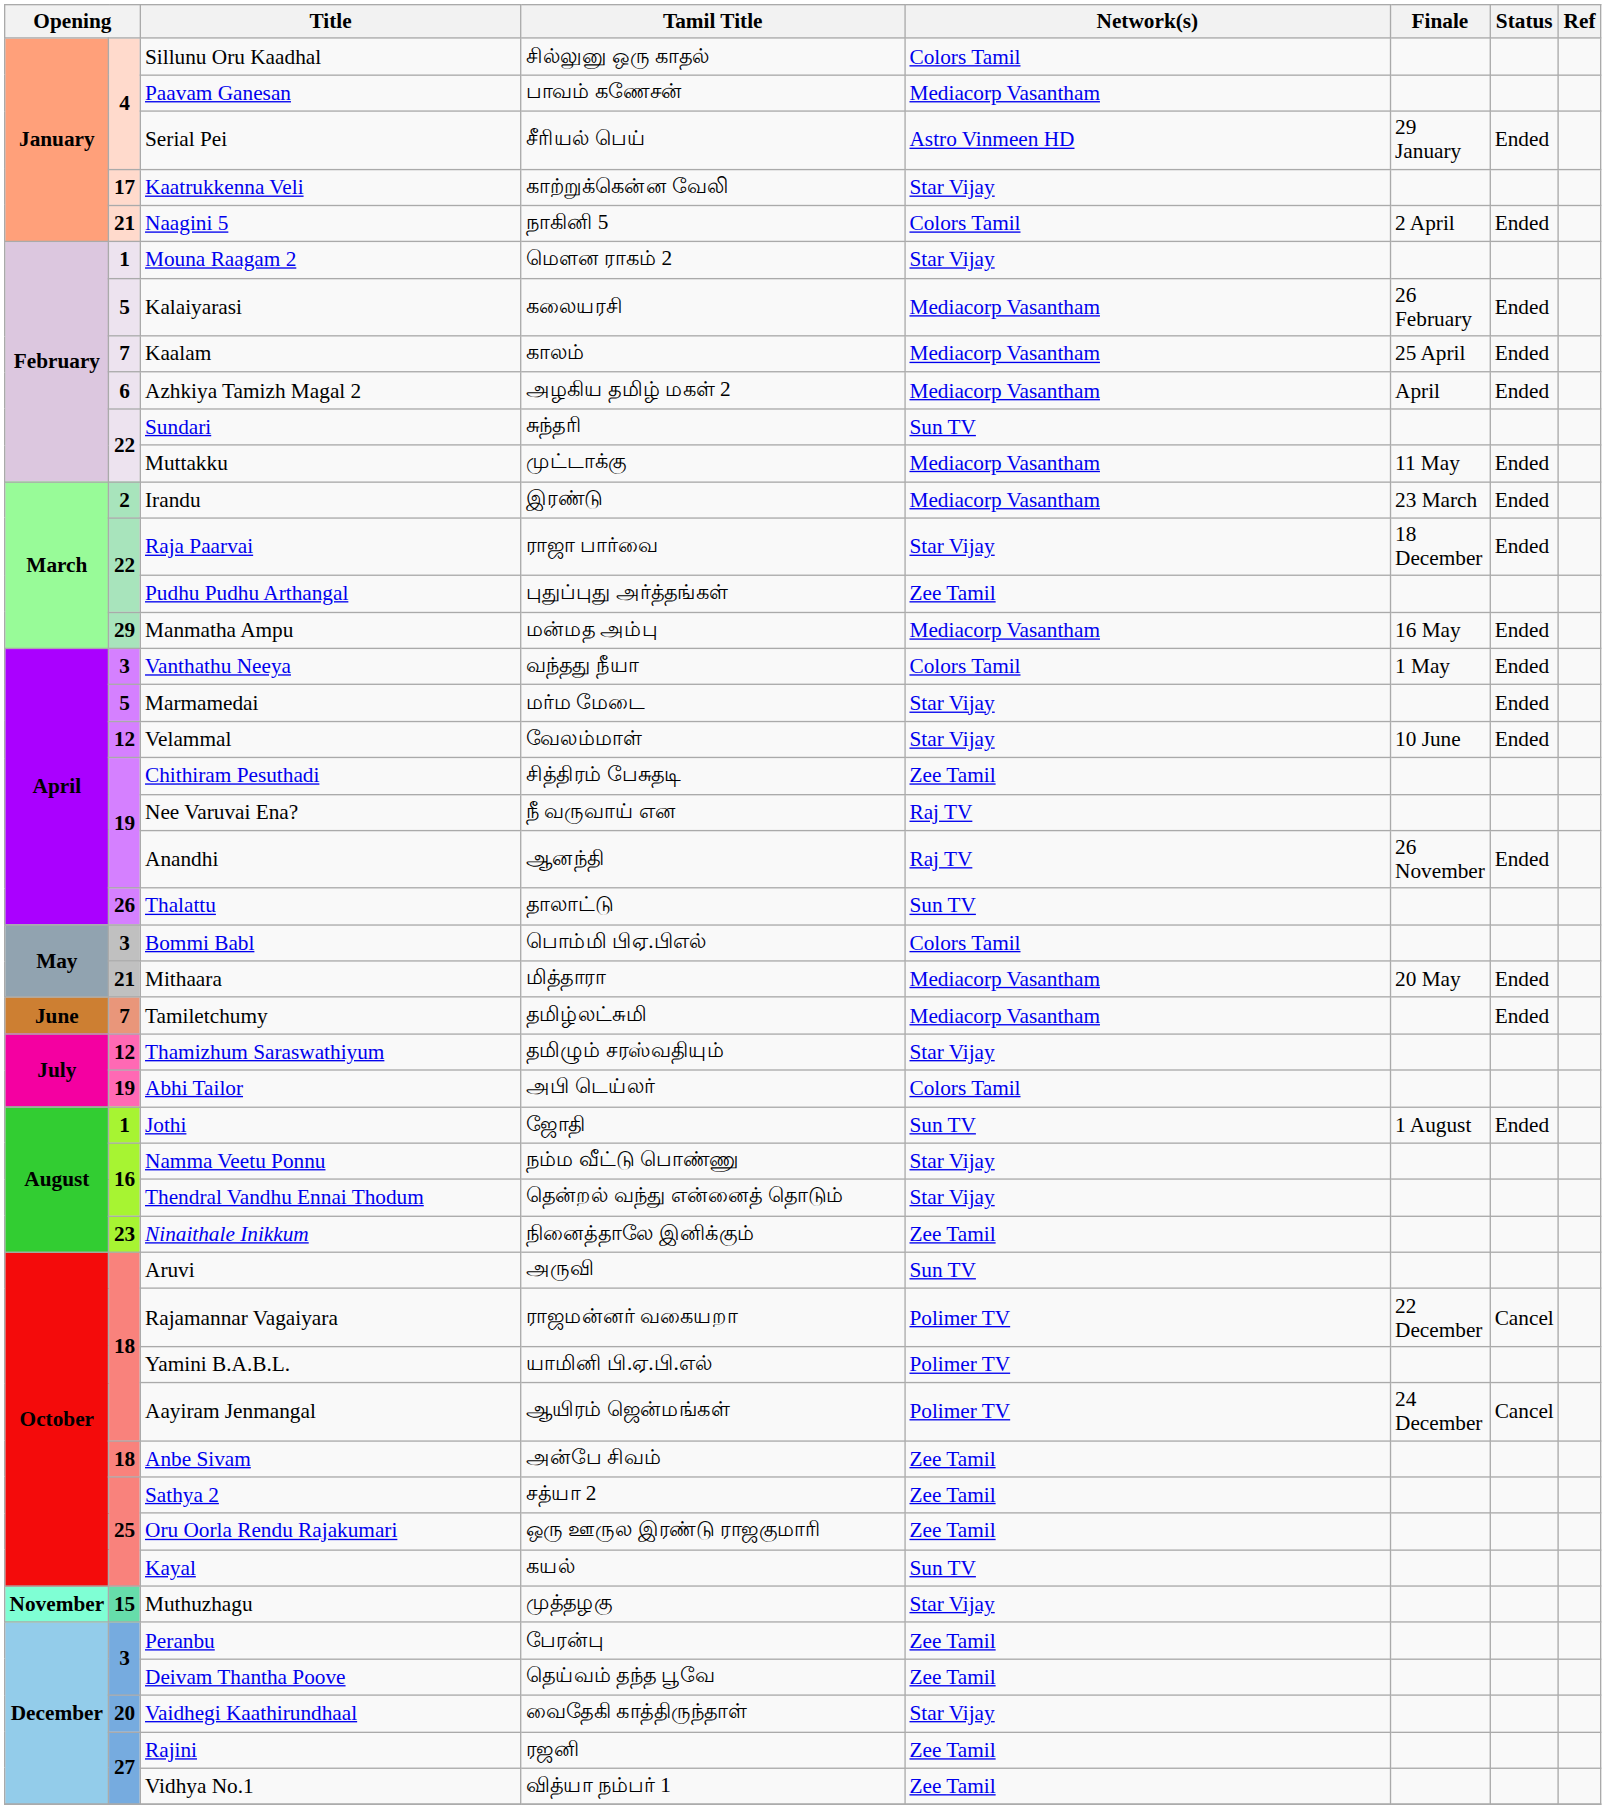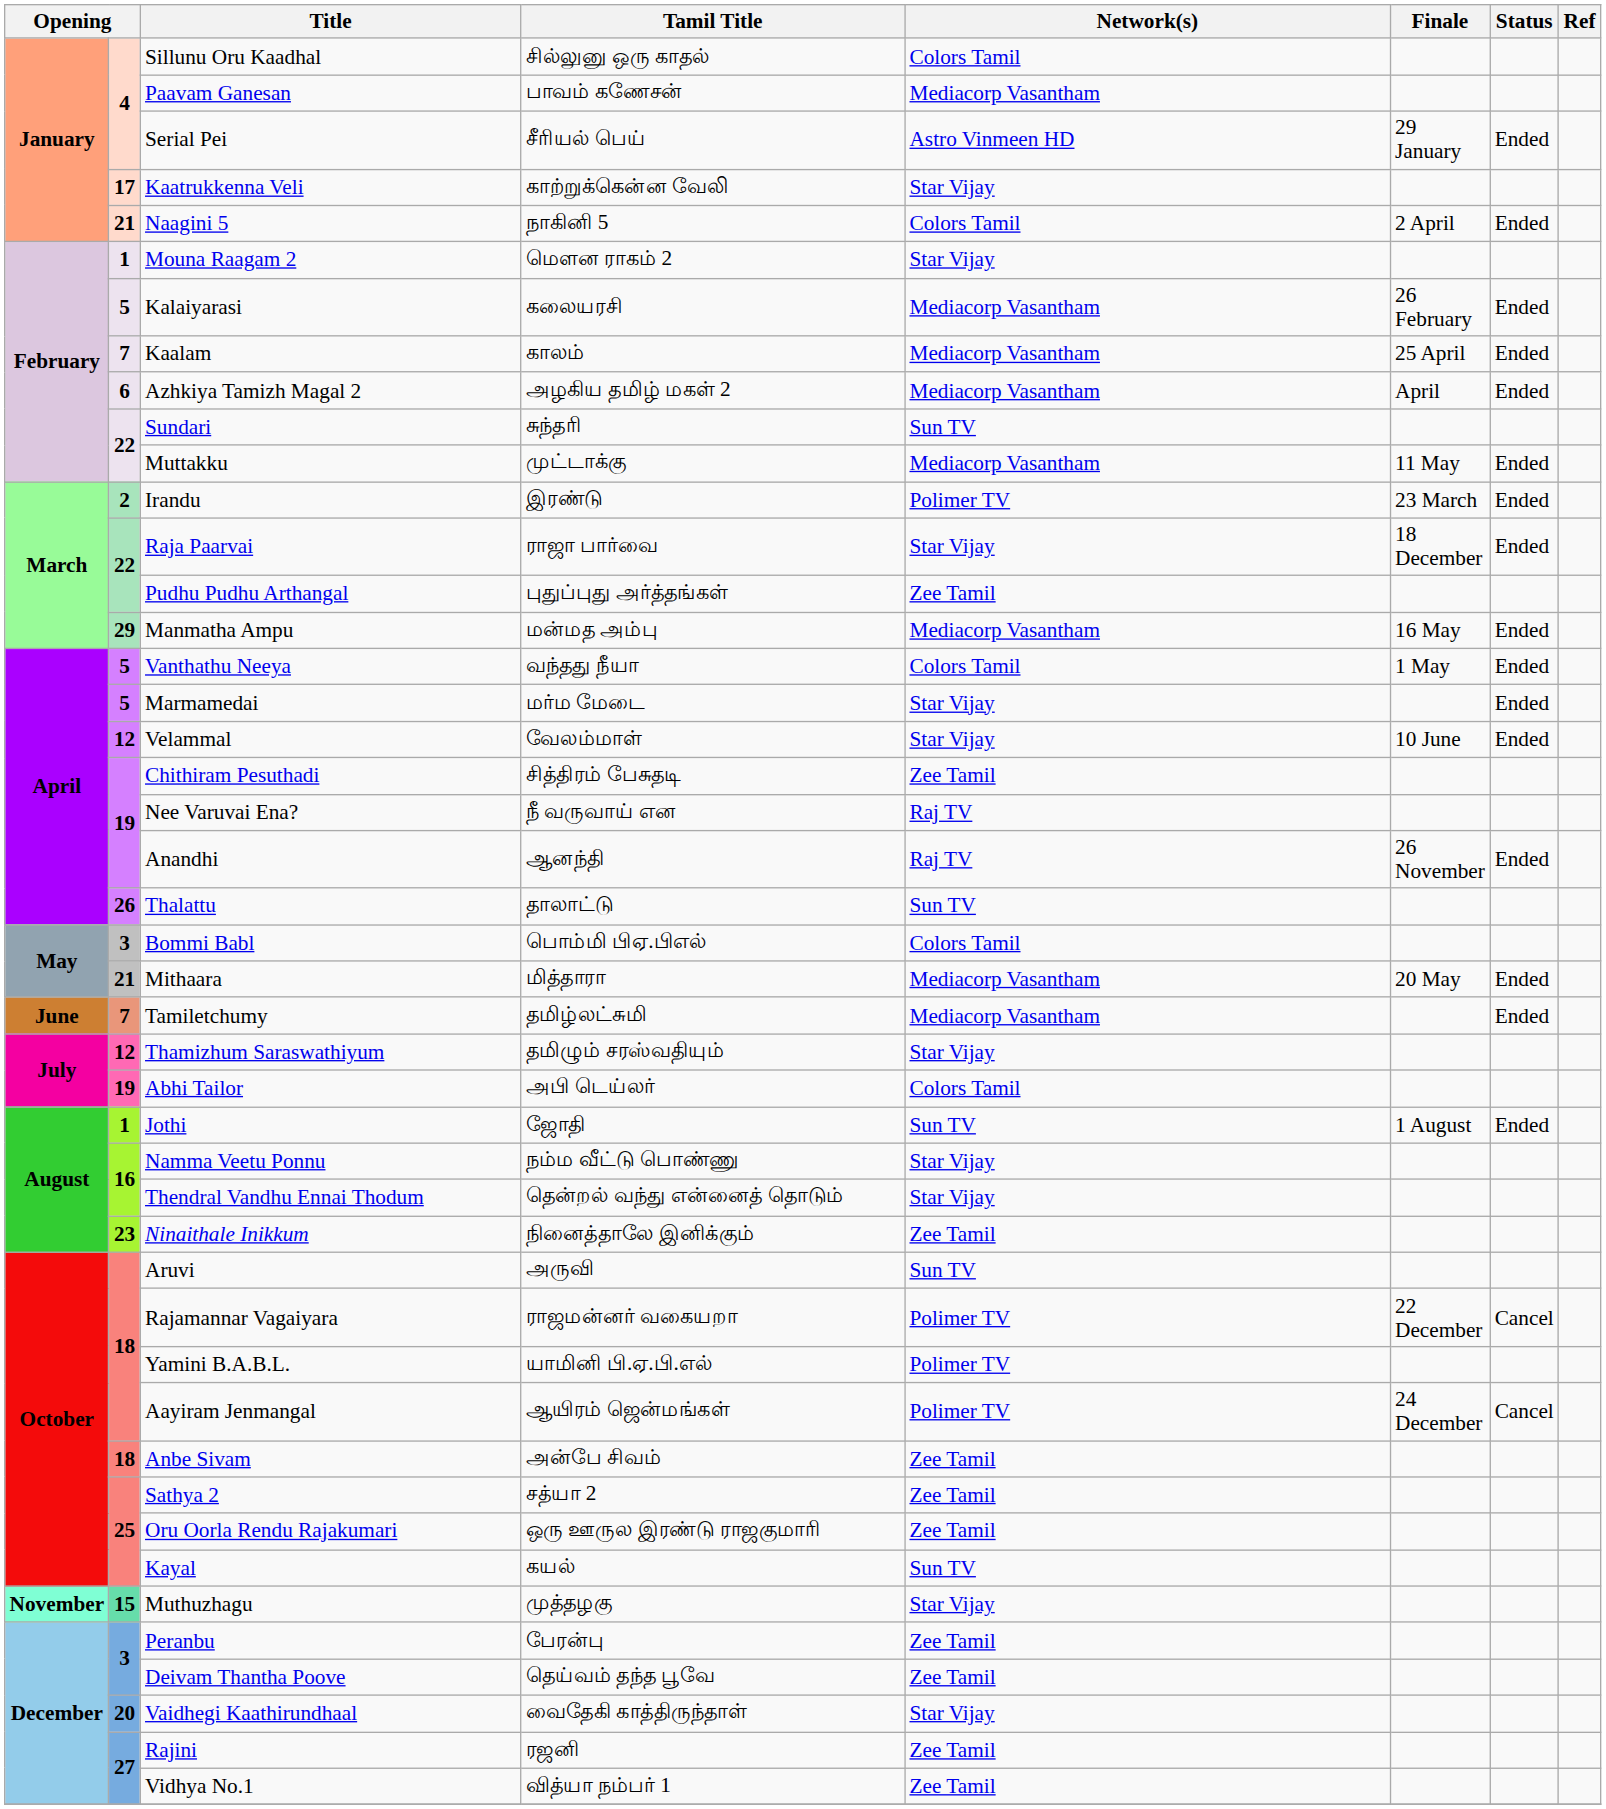(1005, 499) Mediacorp Vasantham -> (960, 499) Polimer TV
(125, 666) 3 -> (125, 666) 5
